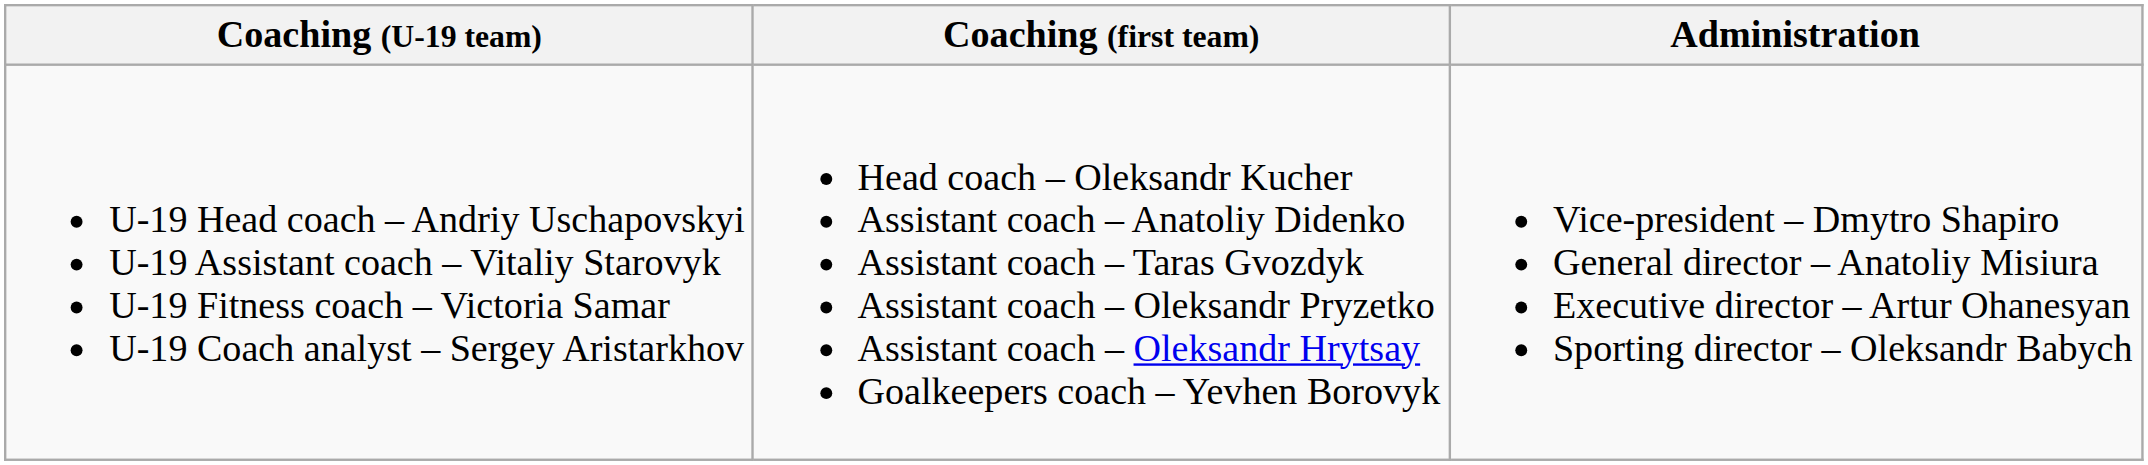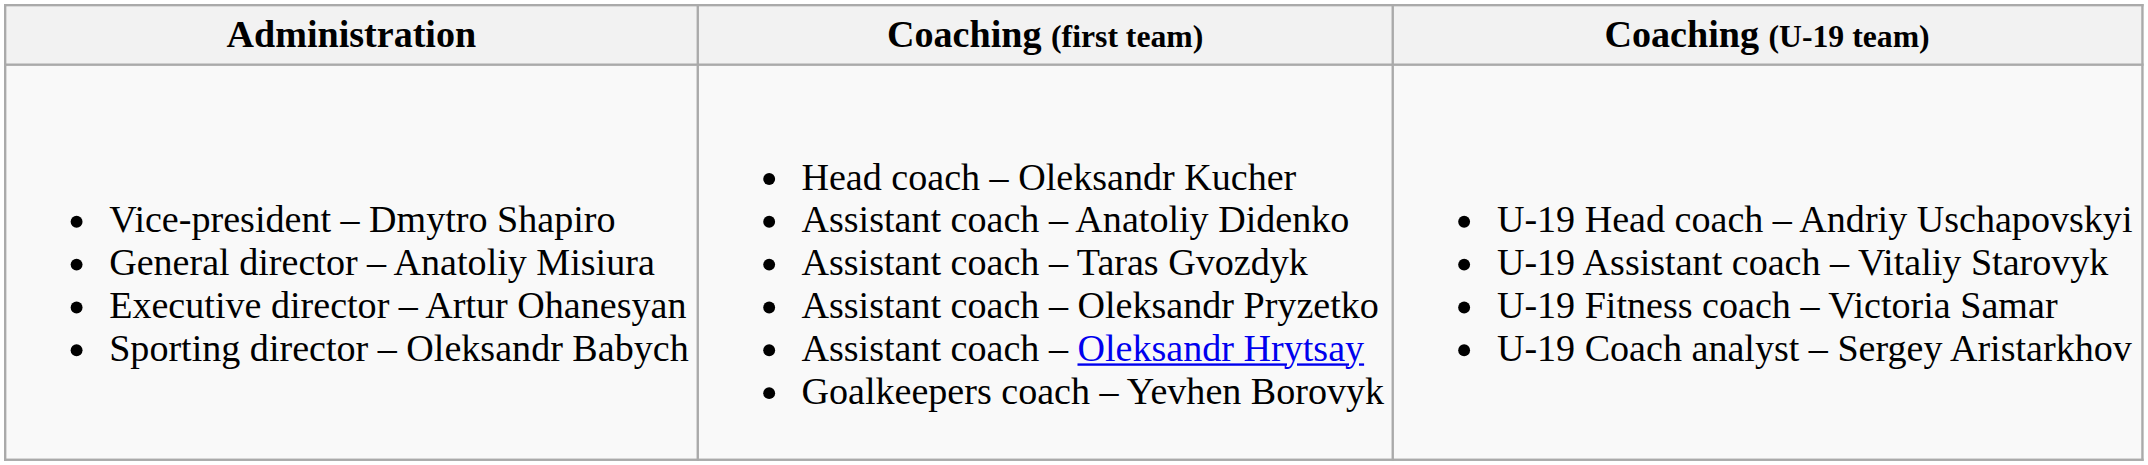columns swapped: (1795, 34) <-> (379, 34)
